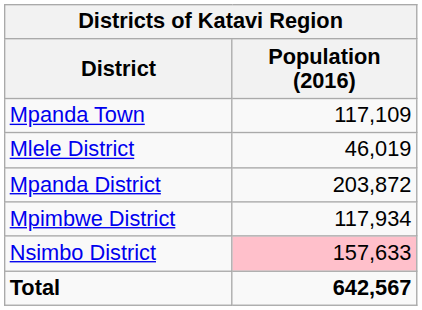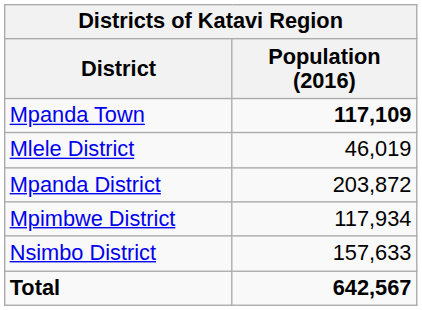(373, 115) normal -> (373, 115) bold
(372, 253) pink background -> (372, 253) no background
